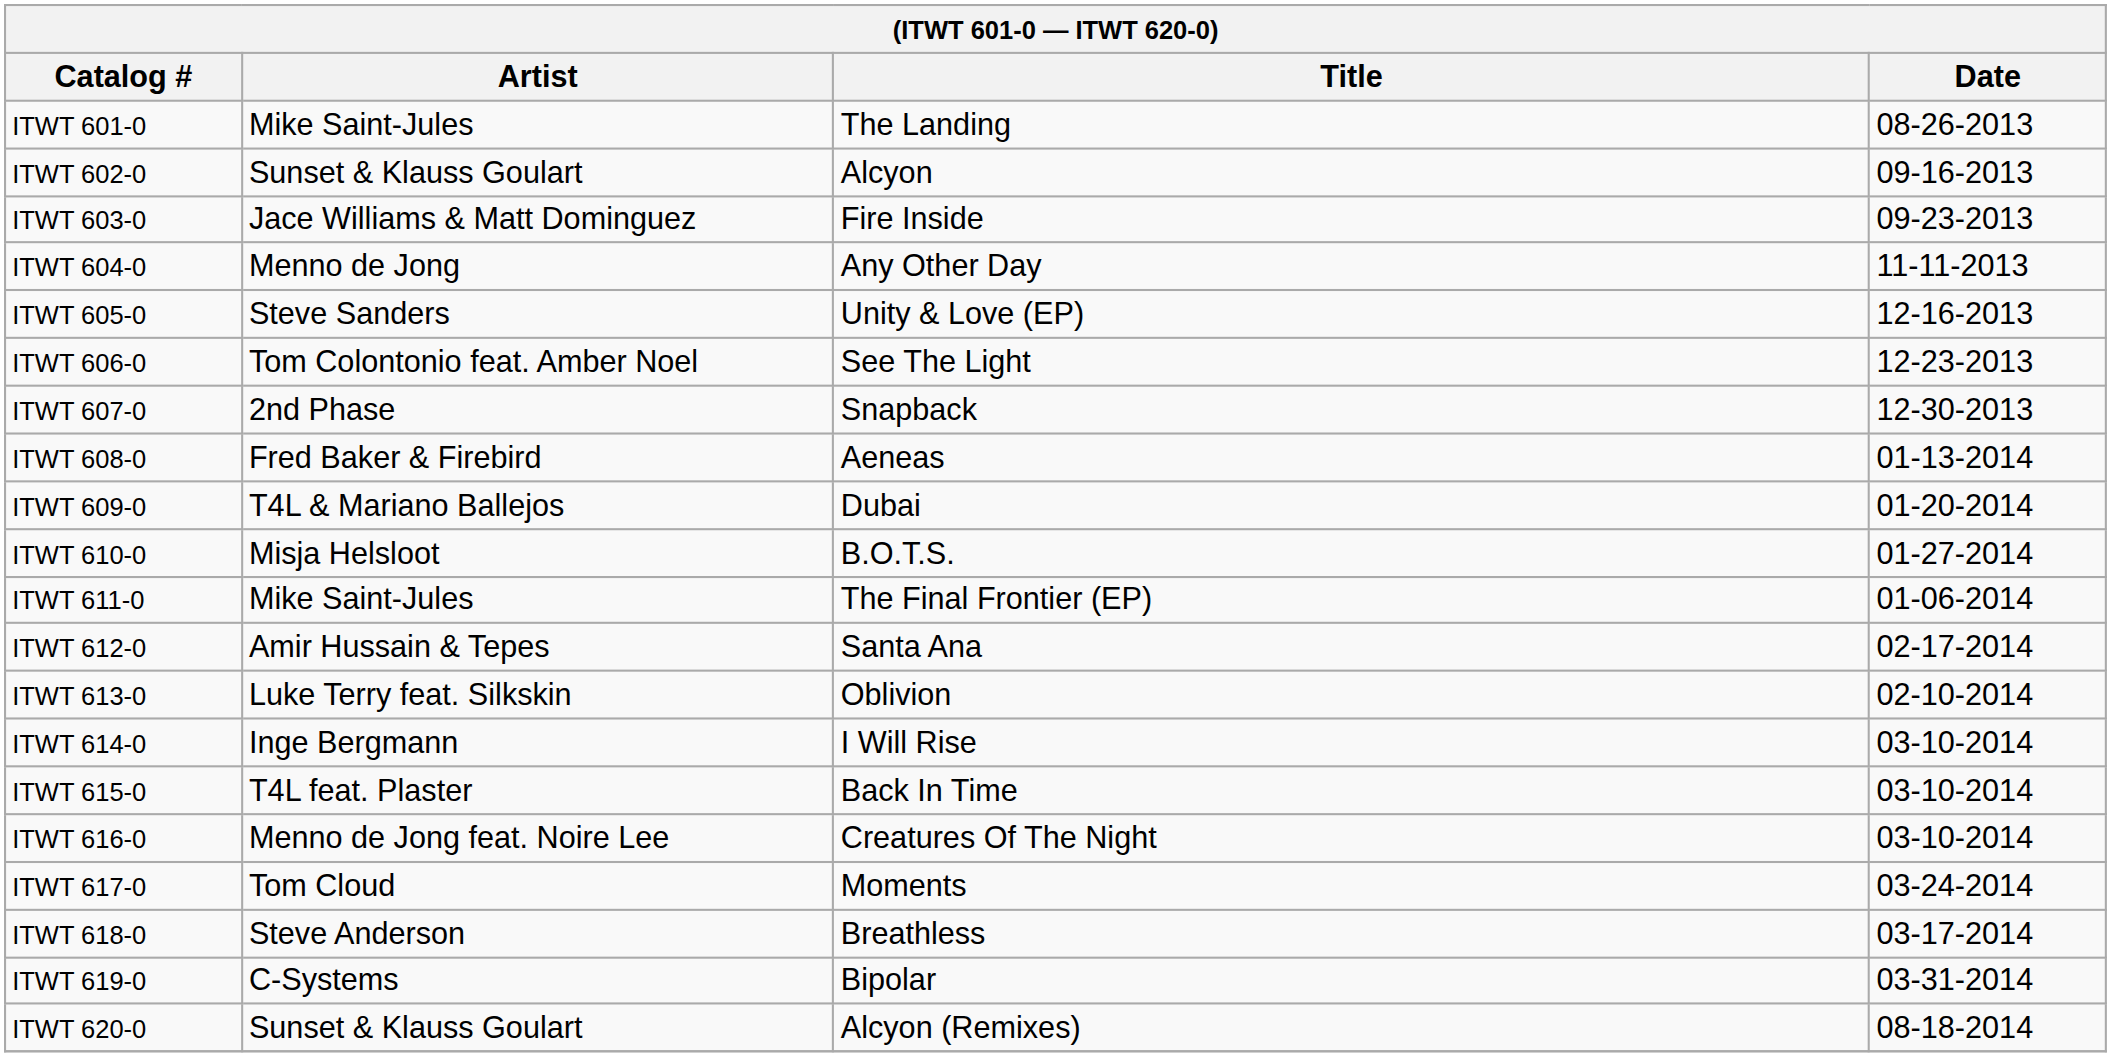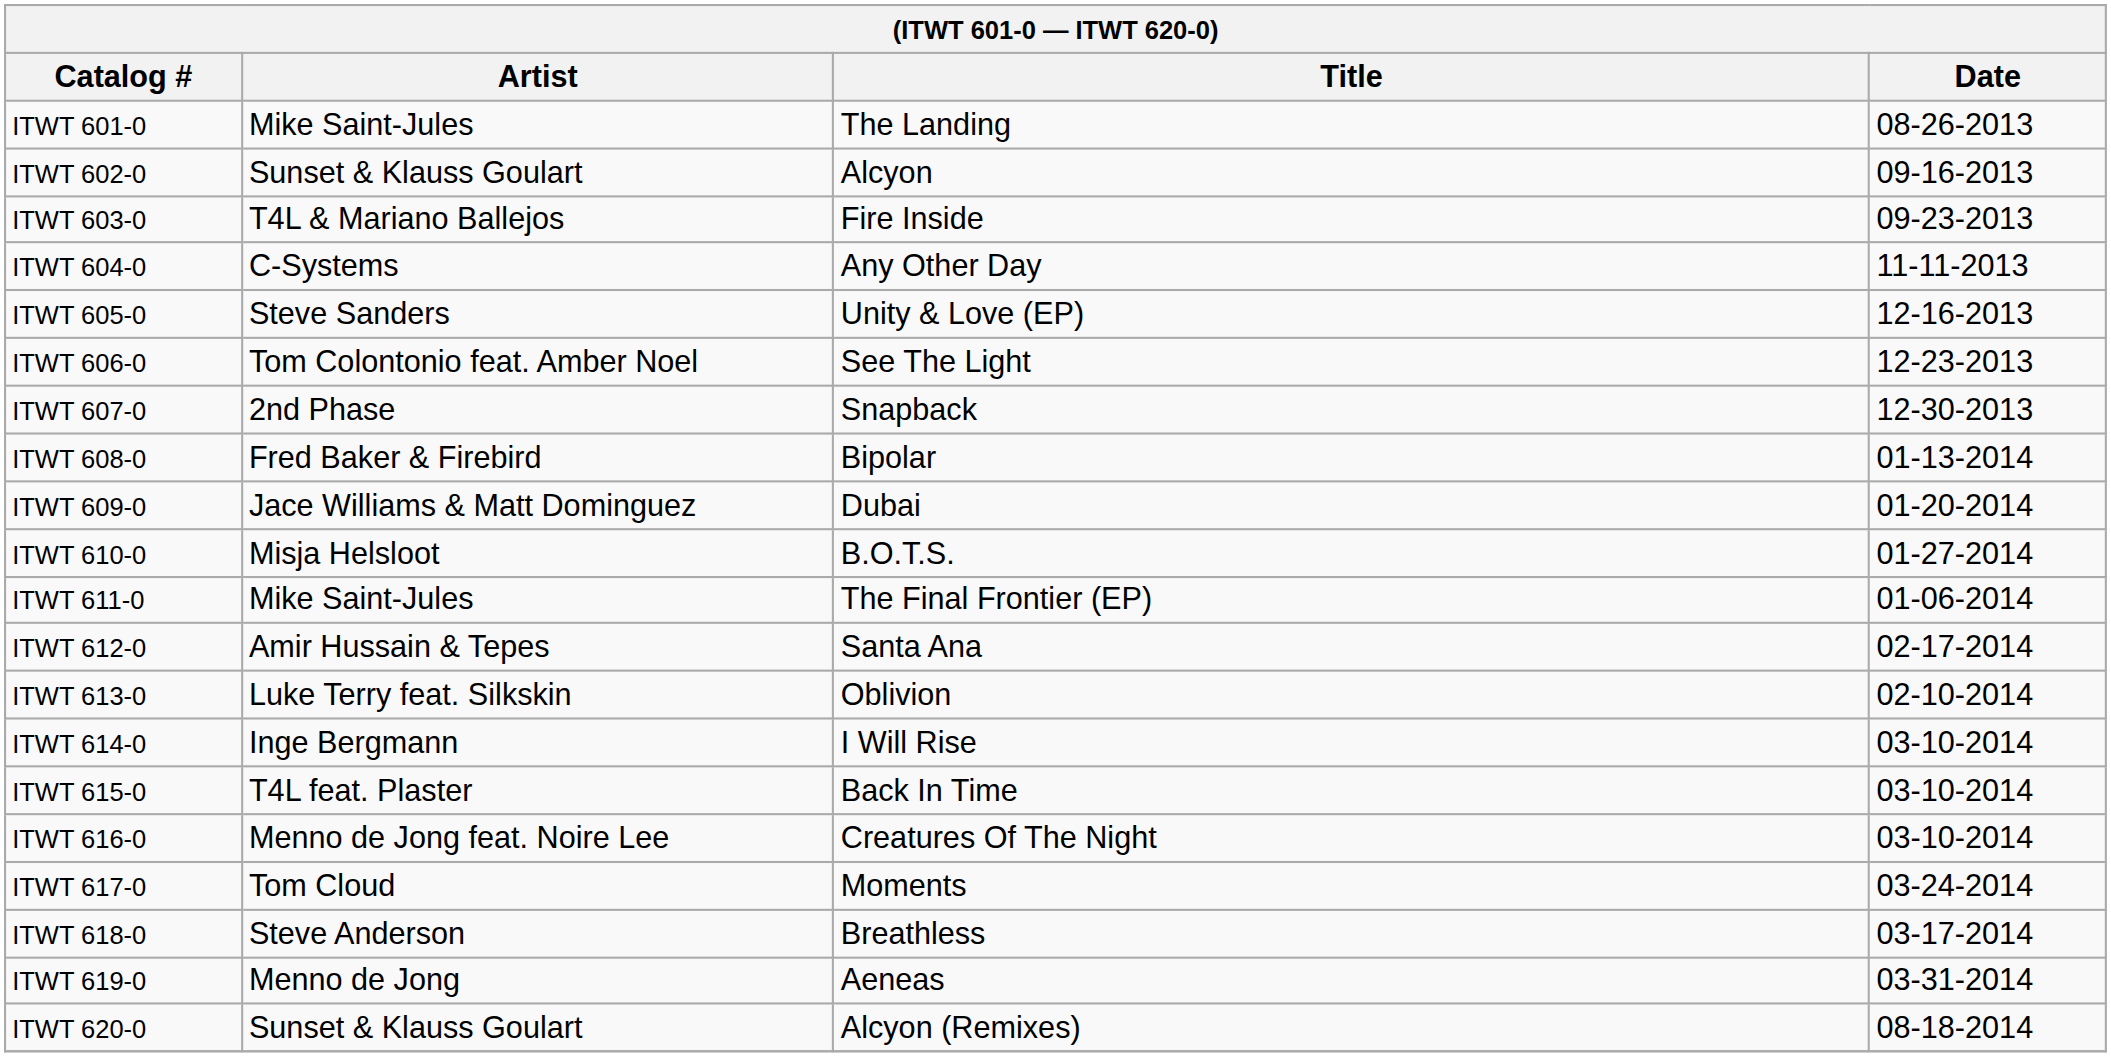(473, 219) Jace Williams & Matt Dominguez -> (407, 219) T4L & Mariano Ballejos
(354, 266) Menno de Jong -> (324, 266) C-Systems
(893, 457) Aeneas -> (888, 457) Bipolar
(407, 504) T4L & Mariano Ballejos -> (473, 504) Jace Williams & Matt Dominguez
(324, 980) C-Systems -> (354, 980) Menno de Jong
(888, 980) Bipolar -> (893, 980) Aeneas
